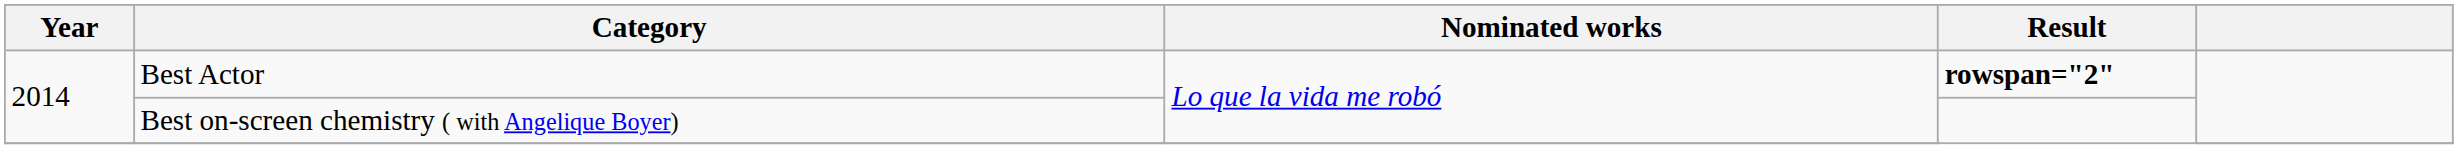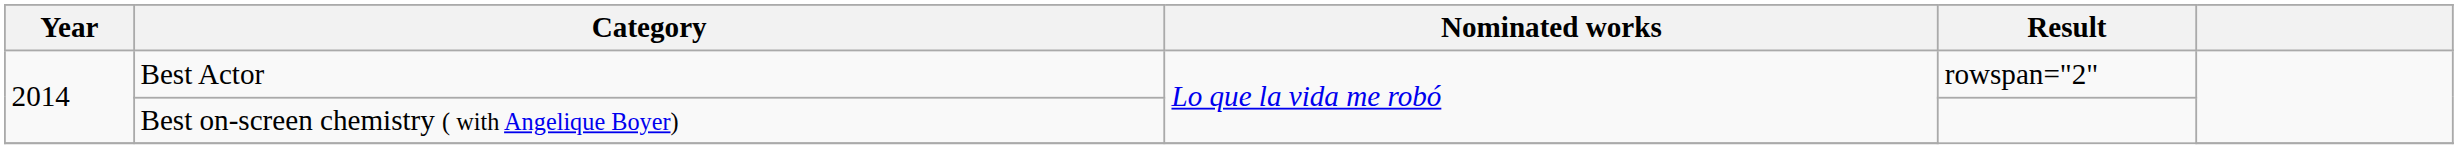(2030, 73) bold -> (2021, 73) normal
